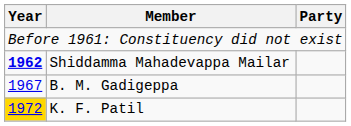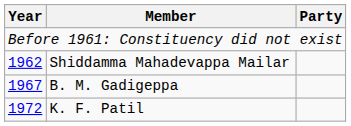(25, 63) bold -> (25, 63) normal
(25, 109) gold background -> (25, 109) no background
